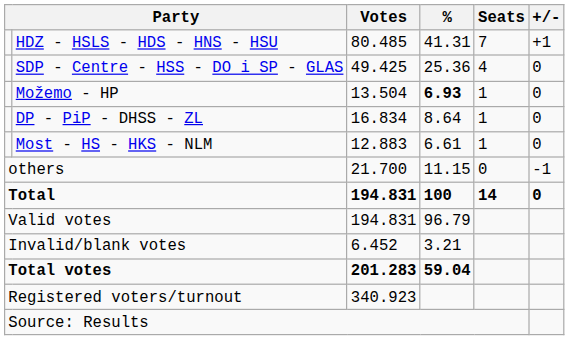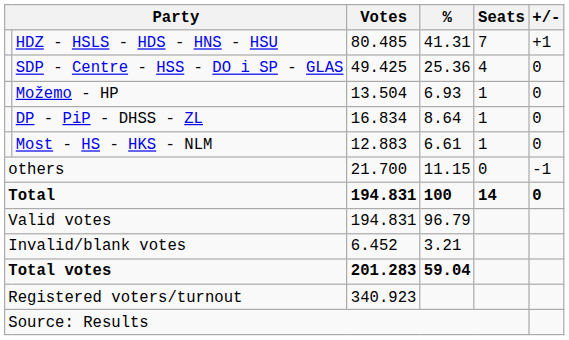(443, 94) bold -> (443, 94) normal
